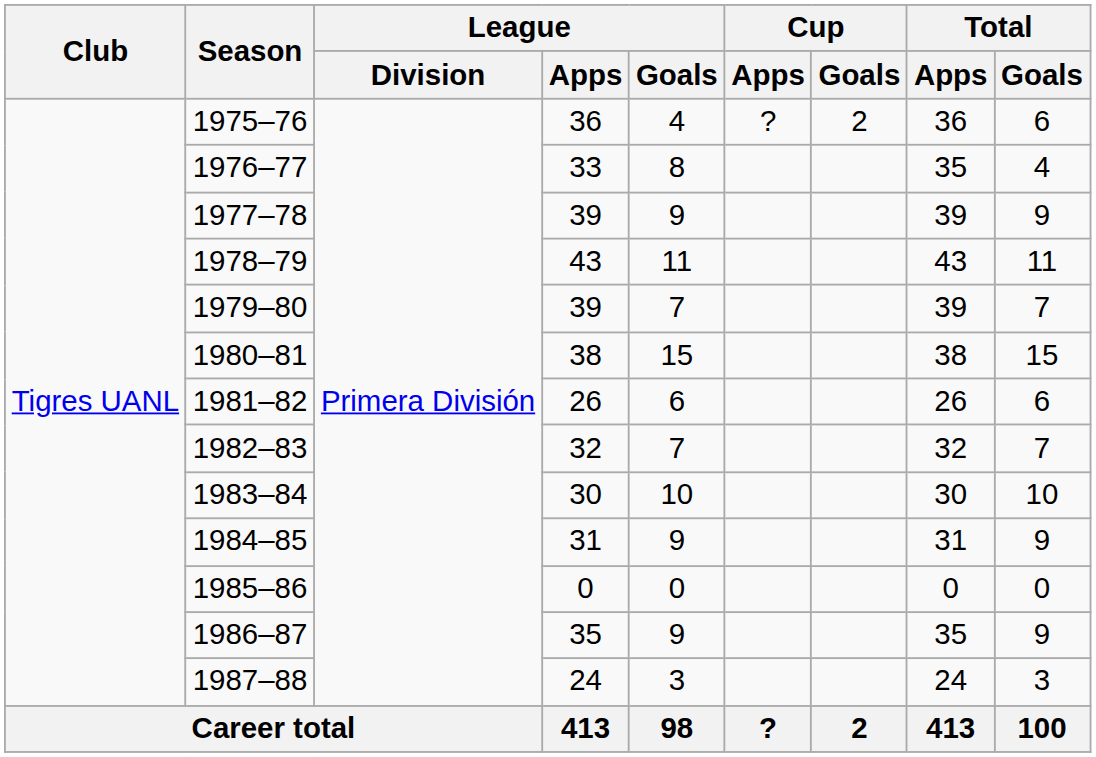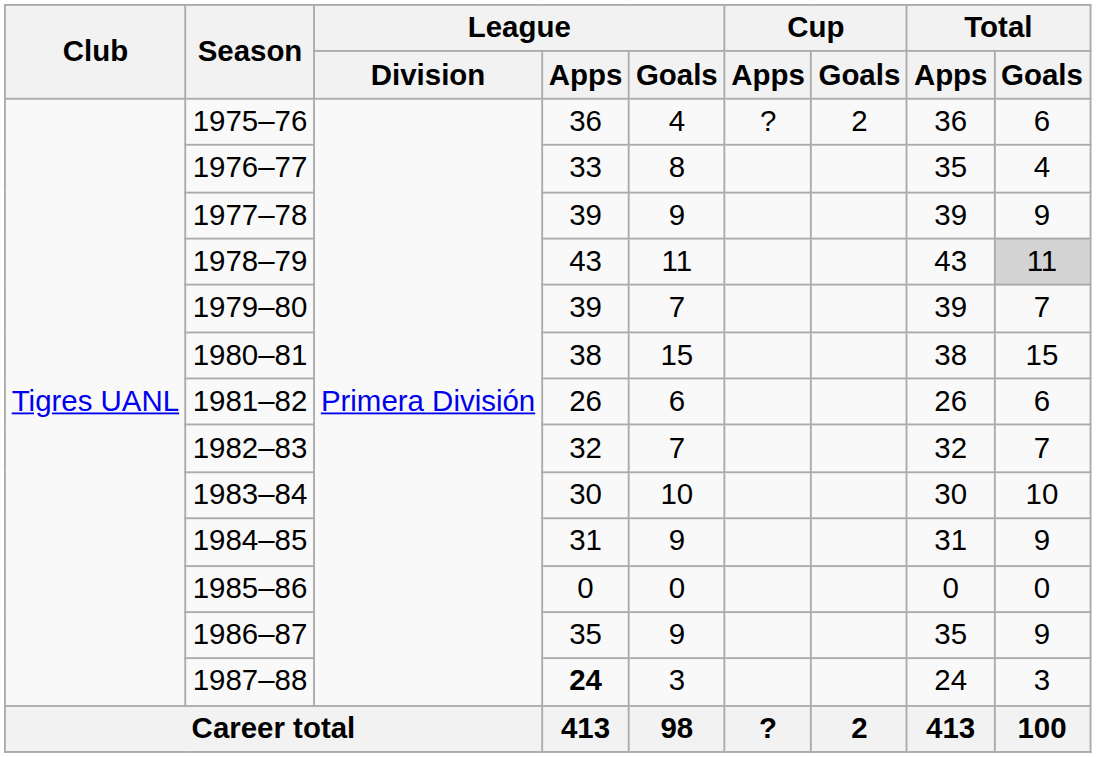(1042, 261) no background -> (1042, 261) lightgrey background
(586, 681) normal -> (586, 681) bold
